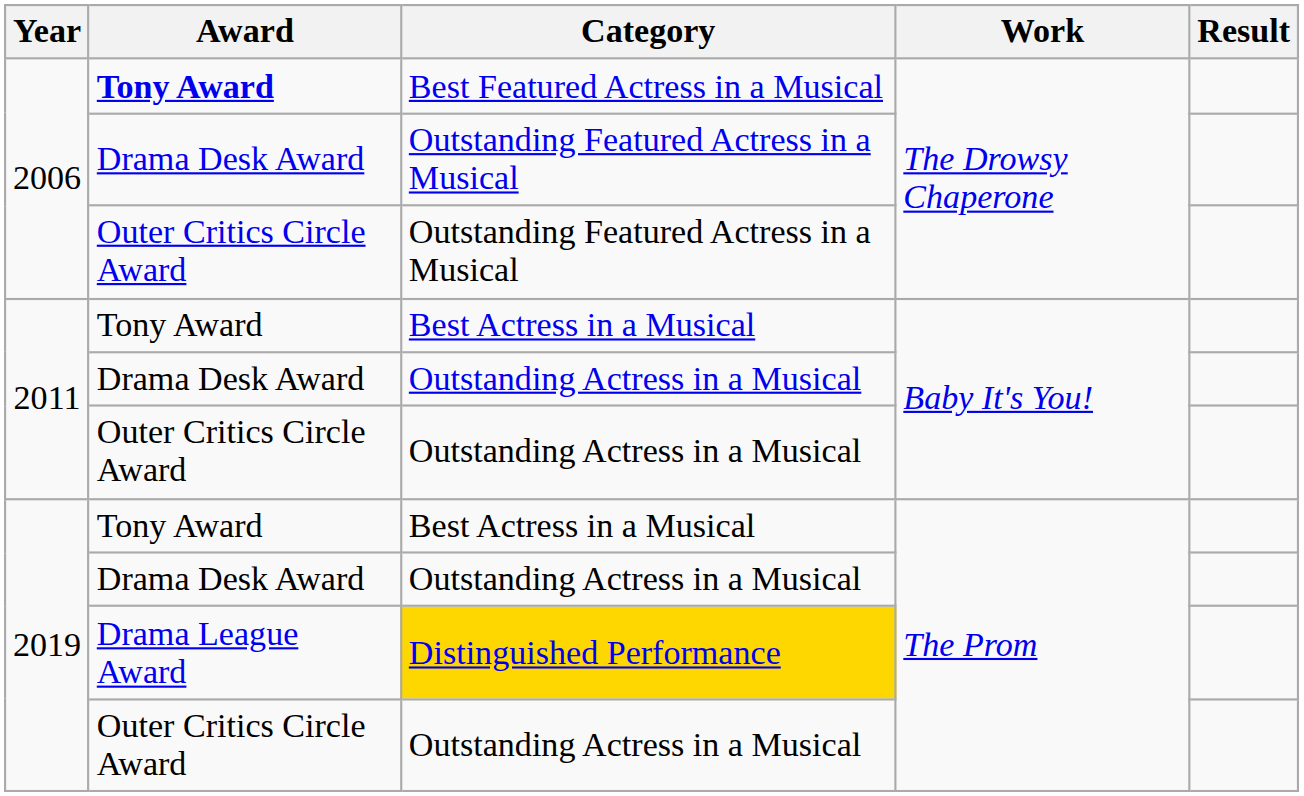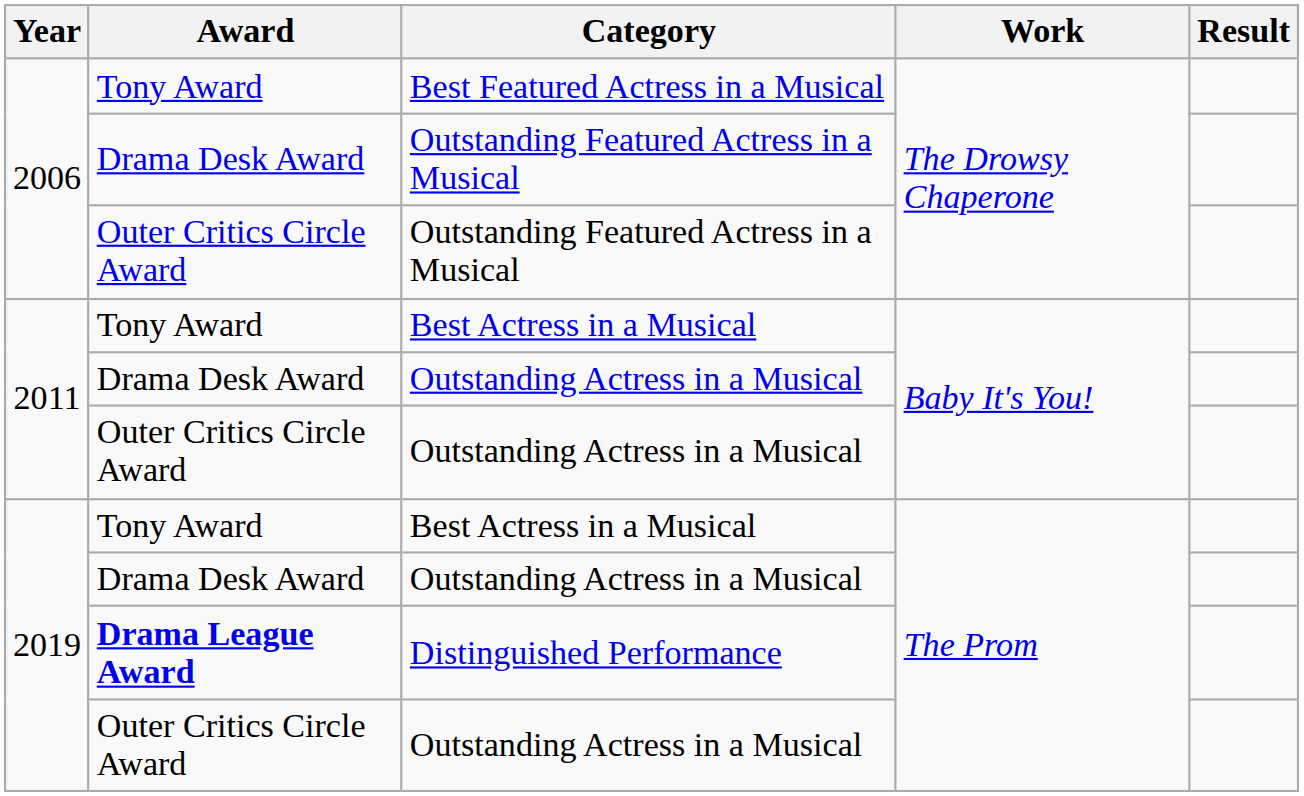(185, 85) bold -> (180, 85) normal
(198, 652) normal -> (205, 652) bold
(595, 652) gold background -> (596, 652) no background
